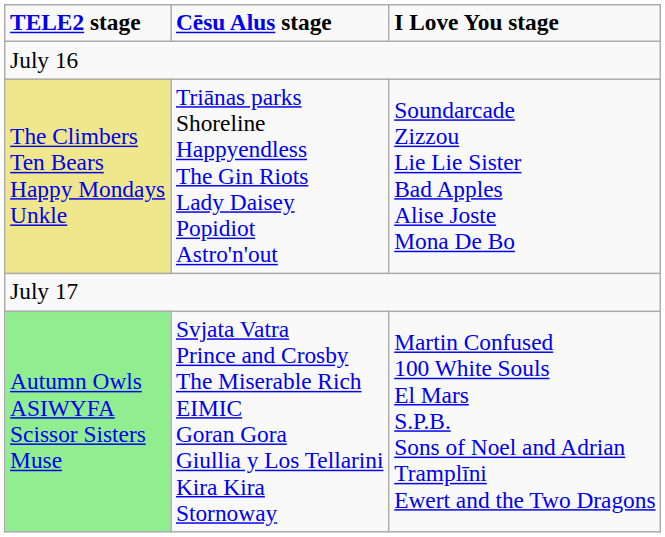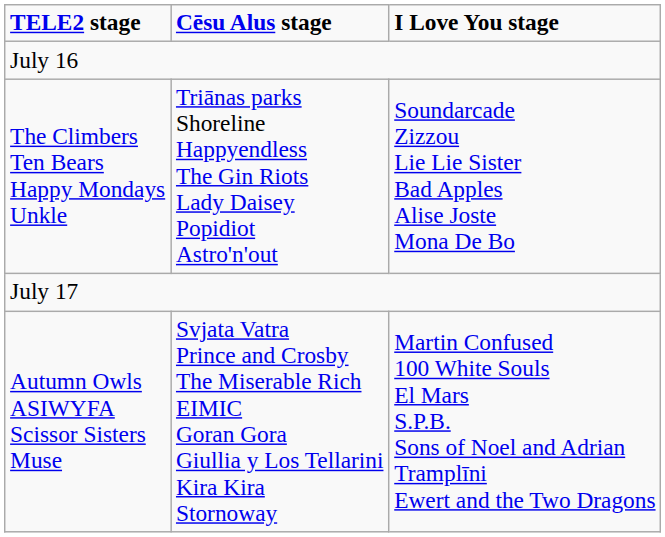(88, 175) khaki background -> (88, 175) no background
(78, 420) lightgreen background -> (78, 420) no background
